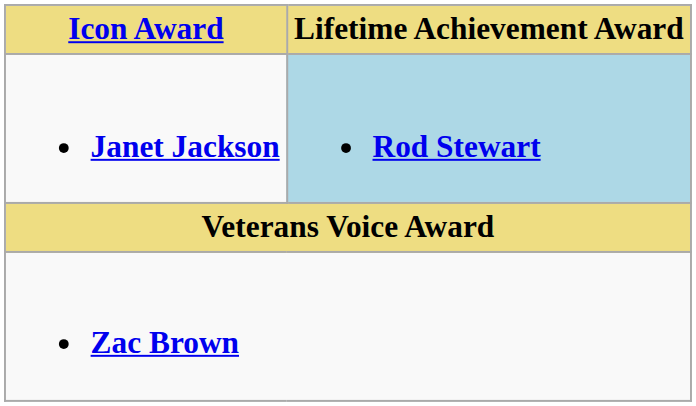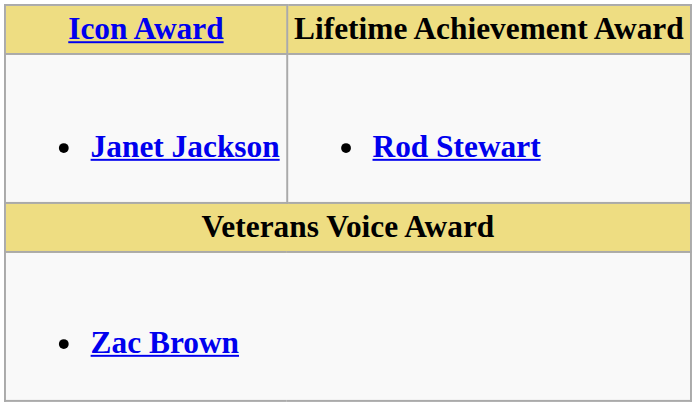(489, 146) lightblue background -> (489, 146) no background
